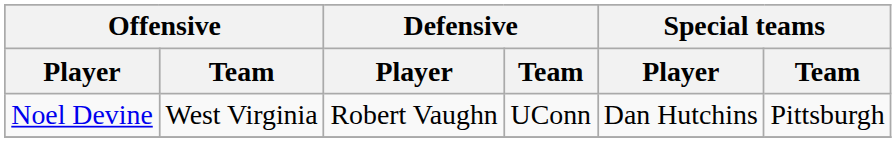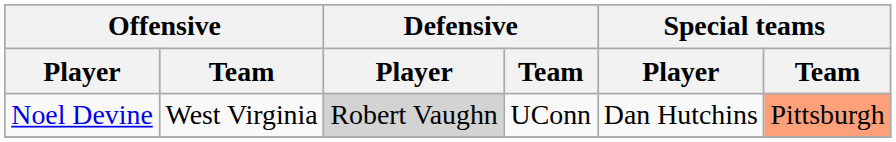(414, 114) no background -> (414, 114) lightgrey background
(828, 114) no background -> (828, 114) lightsalmon background
